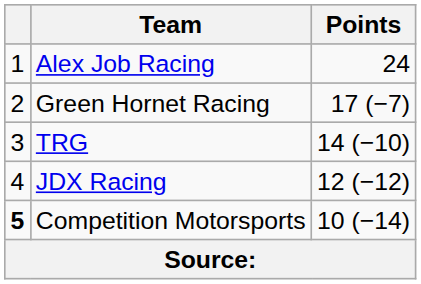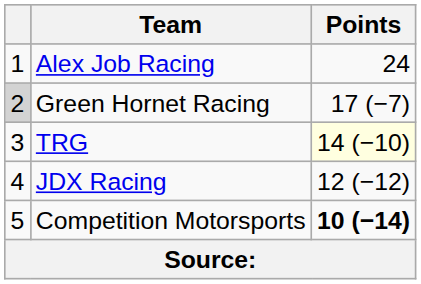(17, 103) no background -> (17, 103) lightgrey background
(364, 142) no background -> (364, 142) lightyellow background
(17, 221) bold -> (17, 221) normal
(364, 221) normal -> (364, 221) bold
